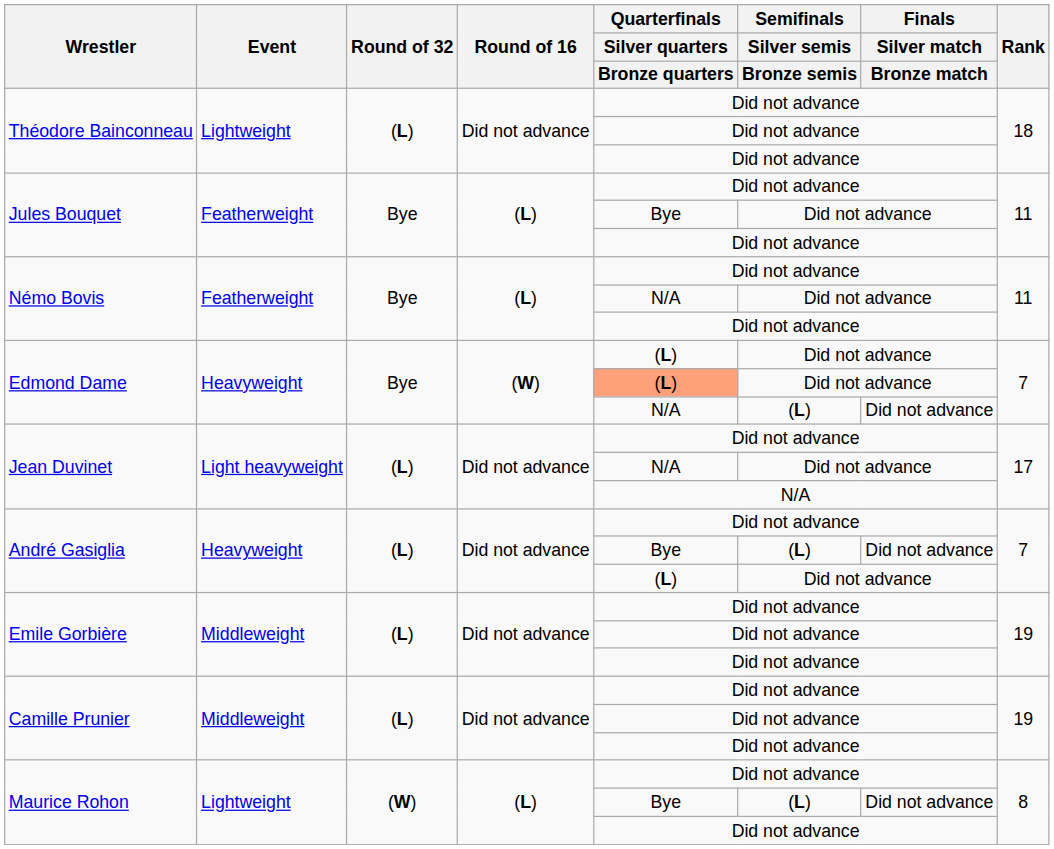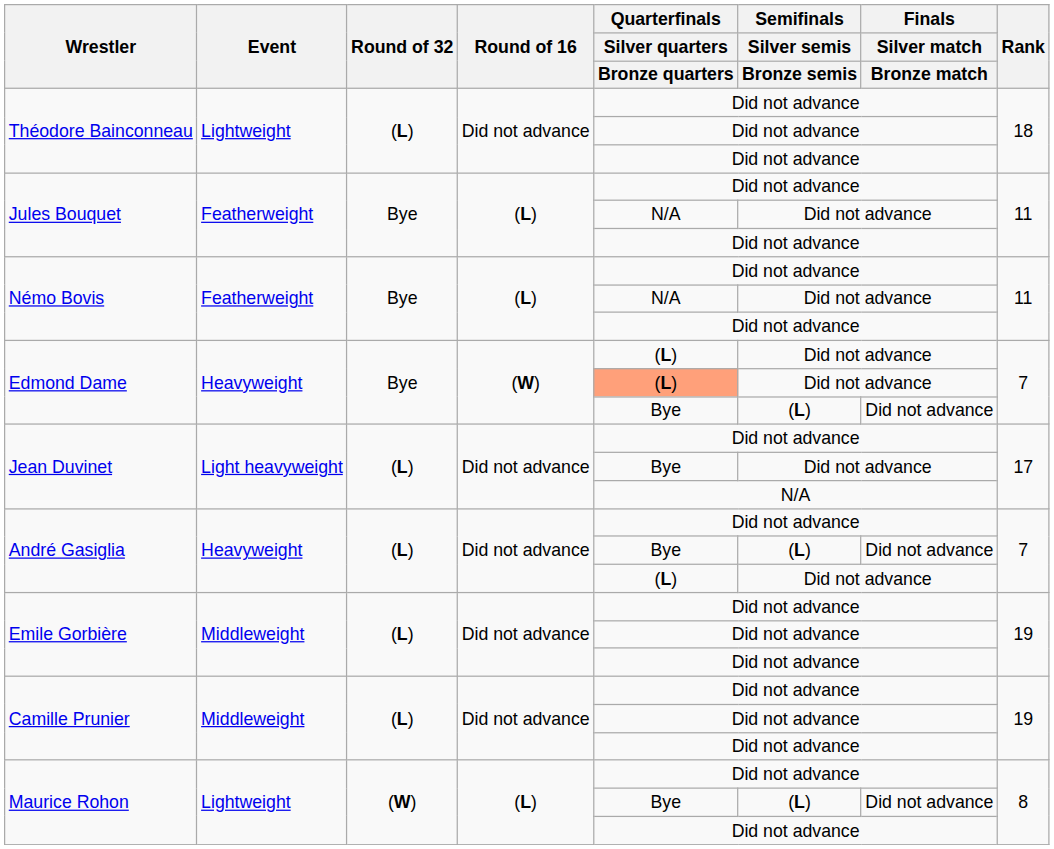(666, 215) Bye -> (666, 215) N/A
(666, 411) N/A -> (666, 411) Bye
(666, 467) N/A -> (666, 467) Bye
